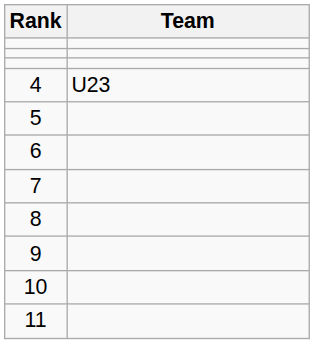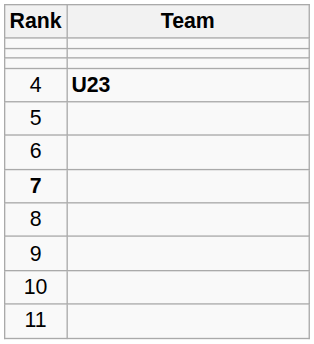(91, 84) normal -> (91, 84) bold
(36, 185) normal -> (36, 185) bold
